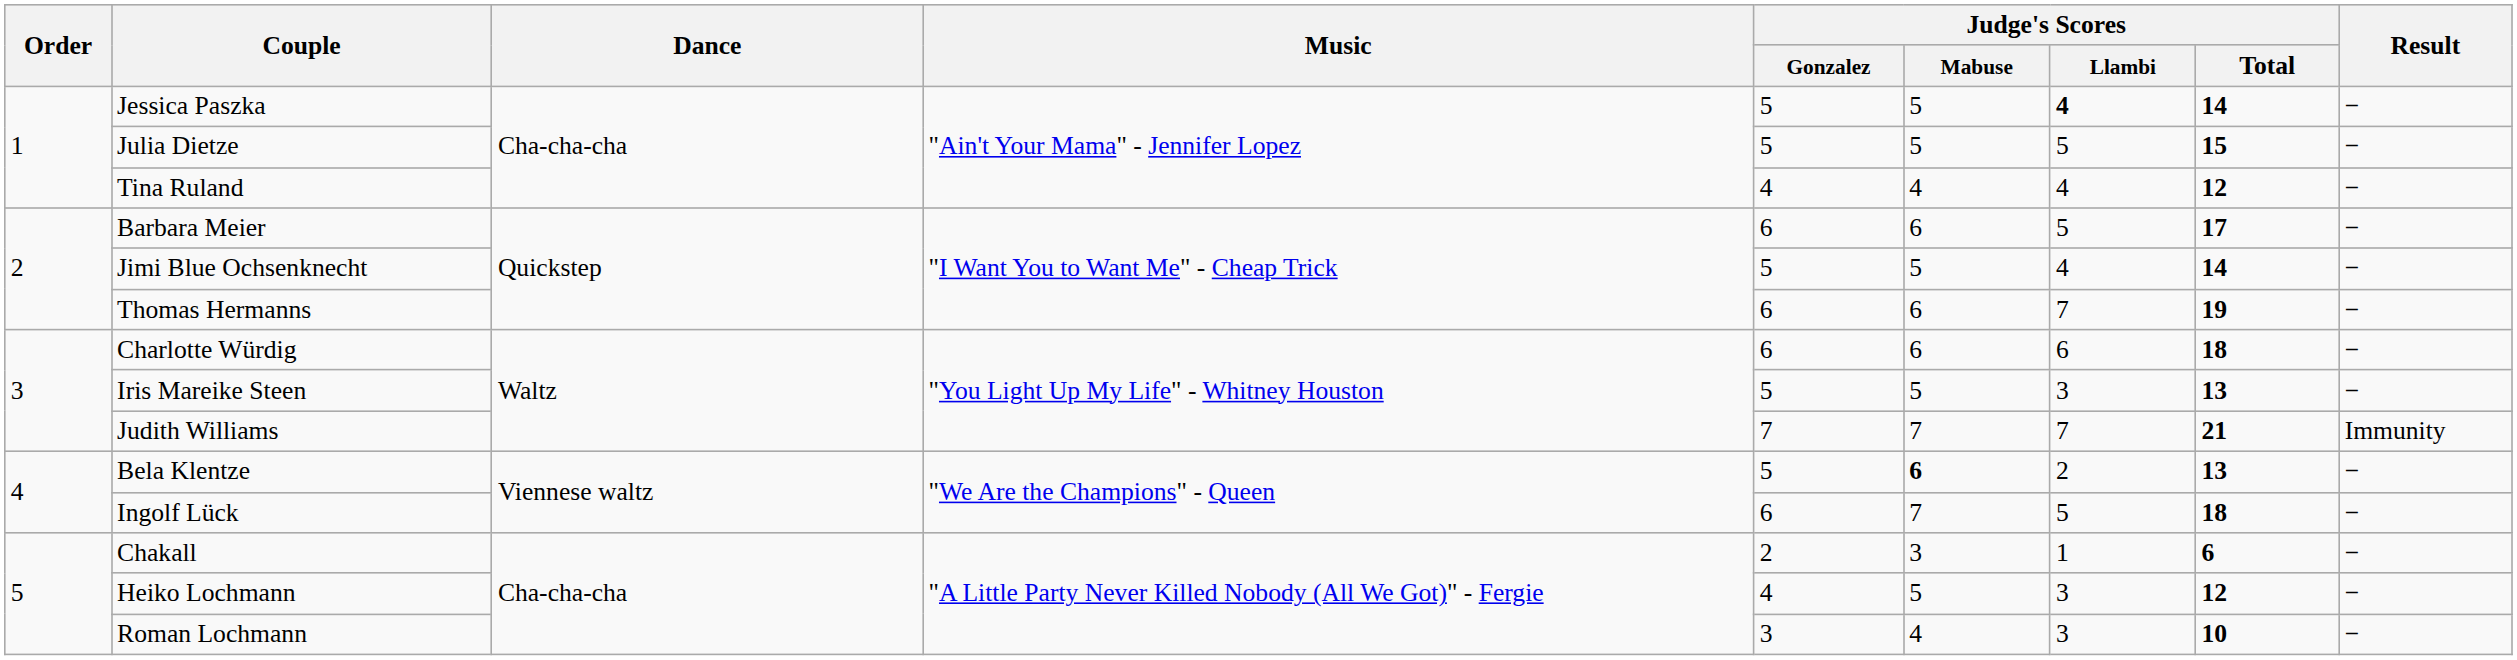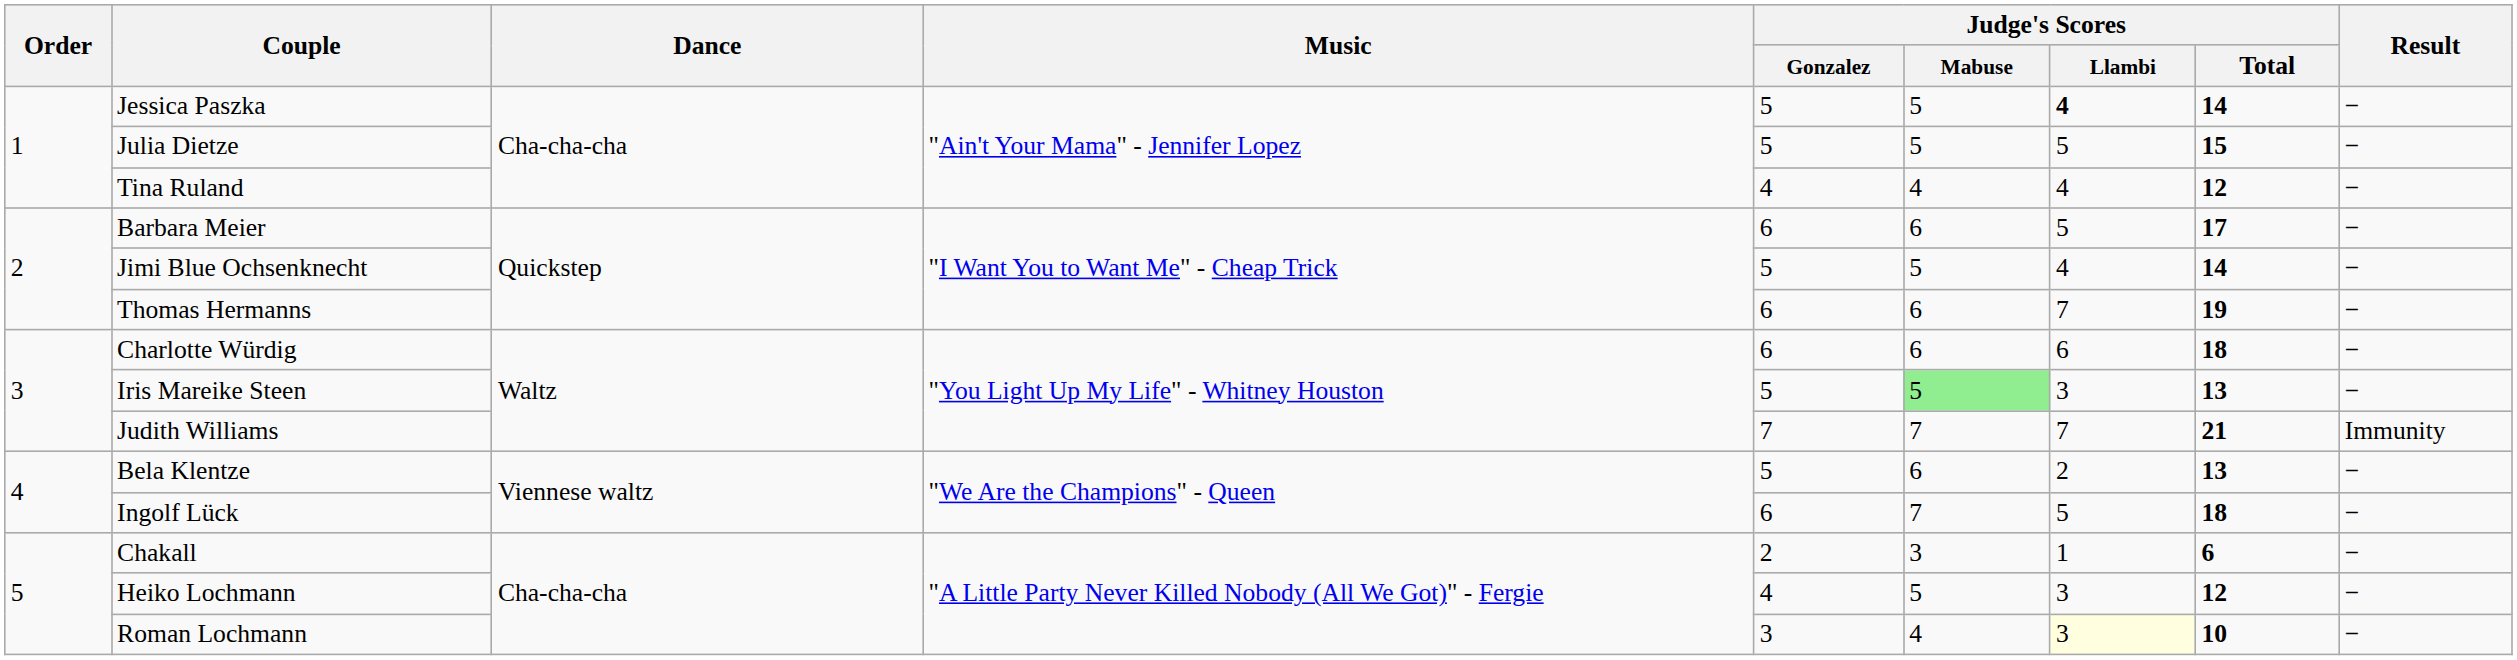(1916, 390) no background -> (1916, 390) lightgreen background
(1916, 471) bold -> (1916, 471) normal
(2062, 633) no background -> (2062, 633) lightyellow background
